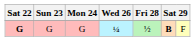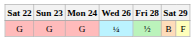(20, 28) bold -> (19, 28) normal
(169, 28) bold -> (169, 28) normal
